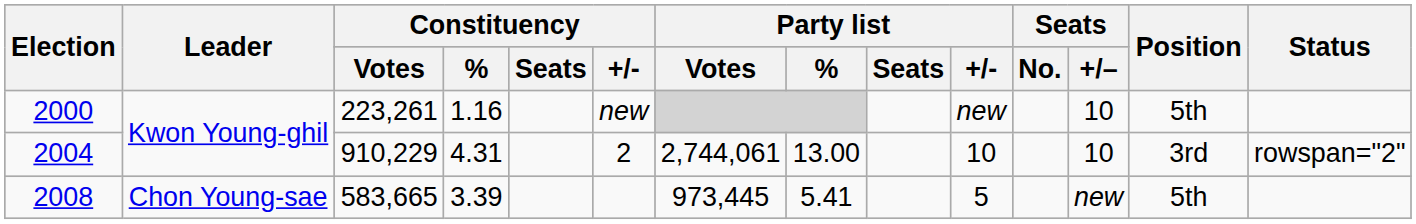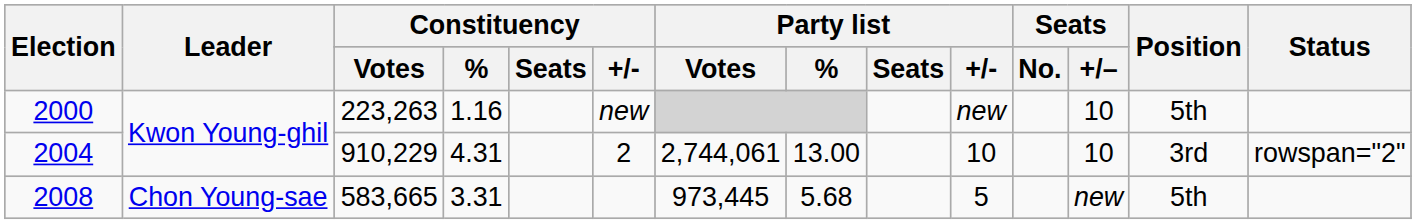(389, 111) 223,261 -> (389, 111) 223,263
(476, 196) 3.39 -> (476, 196) 3.31
(826, 196) 5.41 -> (826, 196) 5.68
